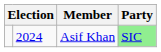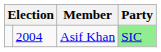(29, 36) 2024 -> (29, 36) 2004
